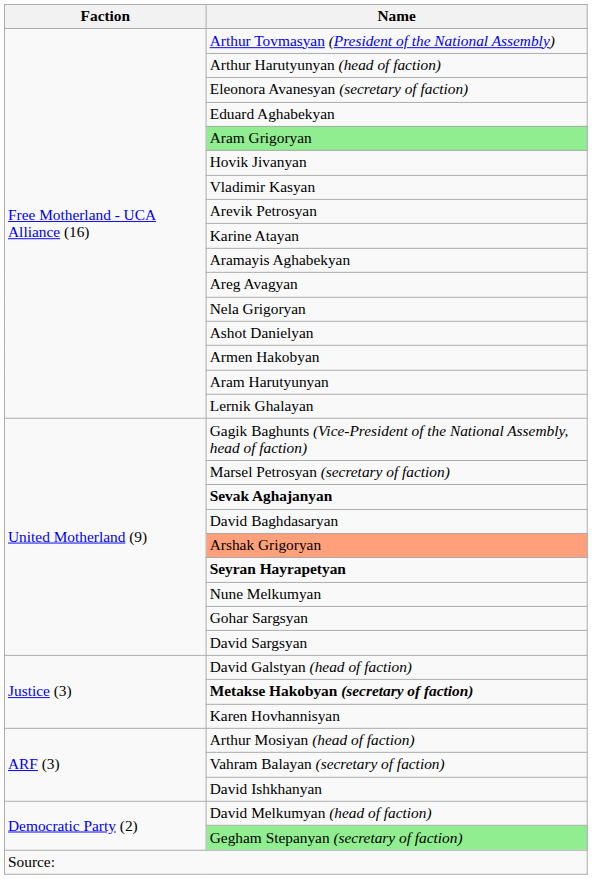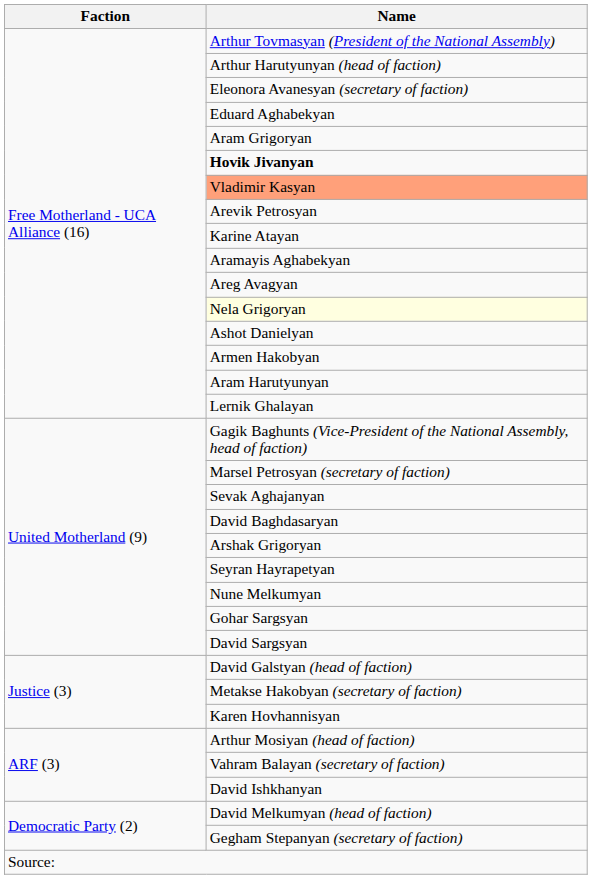(261, 138) lightgreen background -> (261, 138) no background
(258, 162) normal -> (262, 162) bold
(262, 187) no background -> (262, 187) lightsalmon background
(258, 308) no background -> (258, 308) lightyellow background
(271, 496) bold -> (267, 496) normal
(265, 545) lightsalmon background -> (265, 545) no background
(278, 569) bold -> (272, 569) normal
(342, 691) bold -> (336, 691) normal
(336, 837) lightgreen background -> (336, 837) no background
